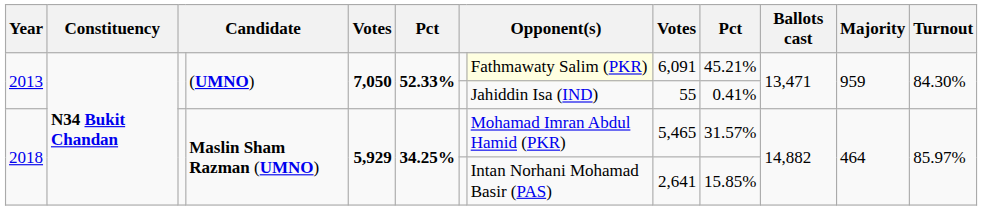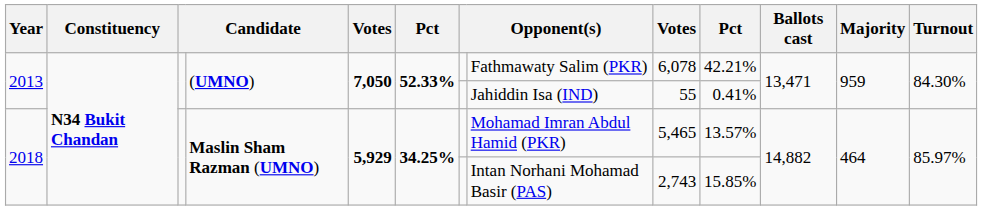(559, 66) lightyellow background -> (559, 66) no background
(677, 66) 6,091 -> (677, 66) 6,078
(730, 66) 45.21% -> (730, 66) 42.21%
(730, 132) 31.57% -> (730, 132) 13.57%
(677, 181) 2,641 -> (677, 181) 2,743
